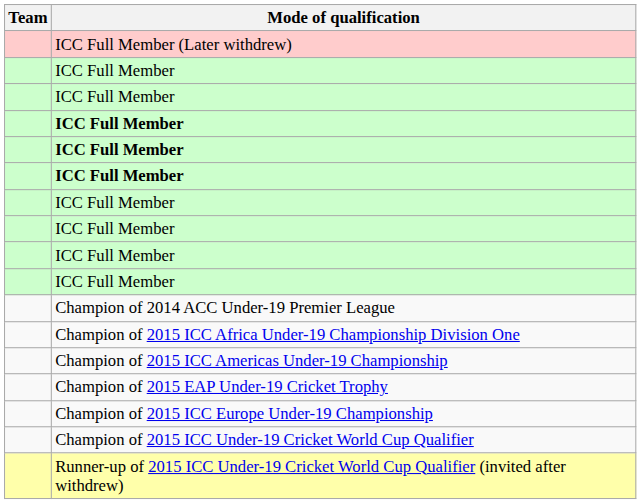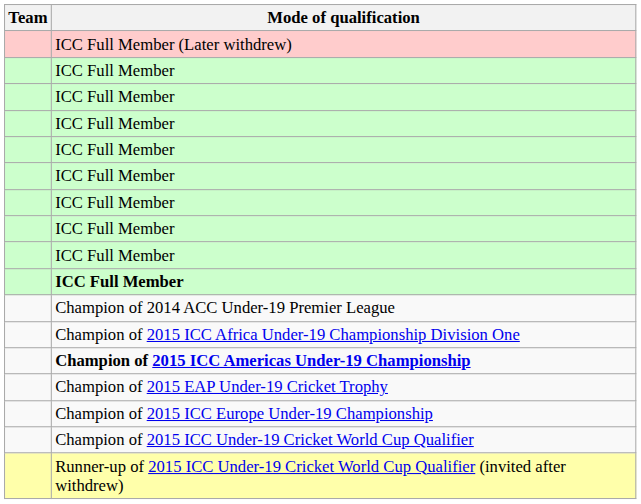(119, 123) bold -> (115, 123) normal
(119, 149) bold -> (115, 149) normal
(119, 176) bold -> (115, 176) normal
(115, 281) normal -> (119, 281) bold
(251, 360) normal -> (263, 360) bold
